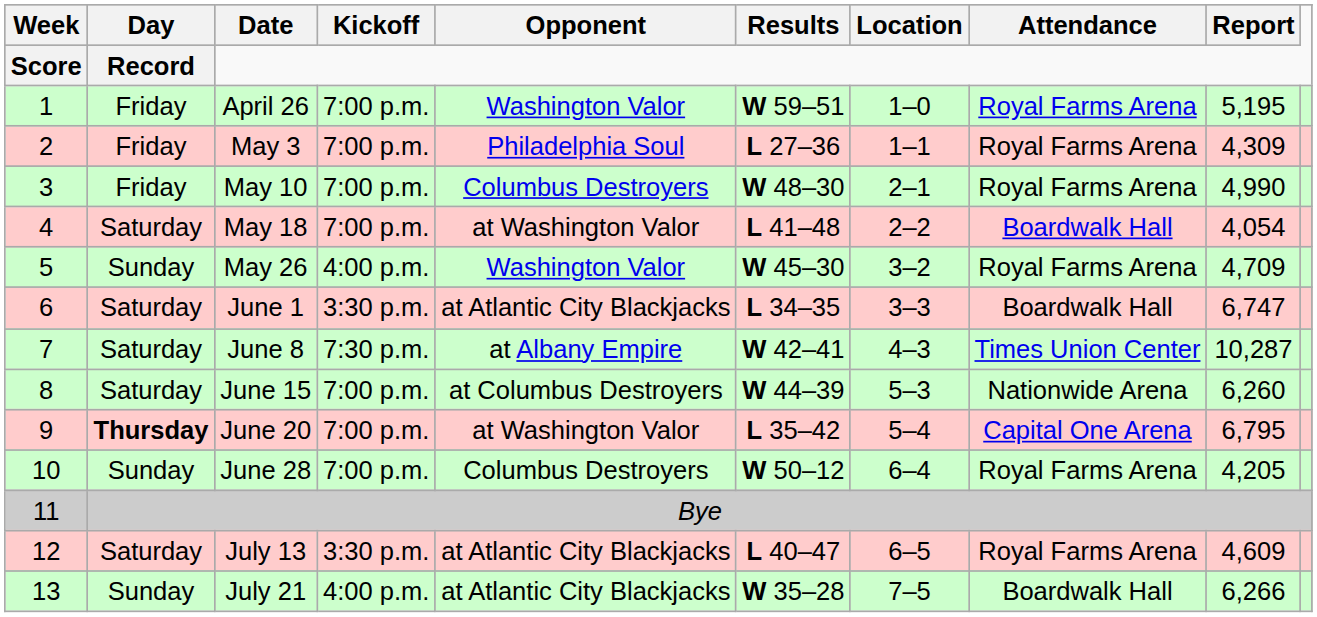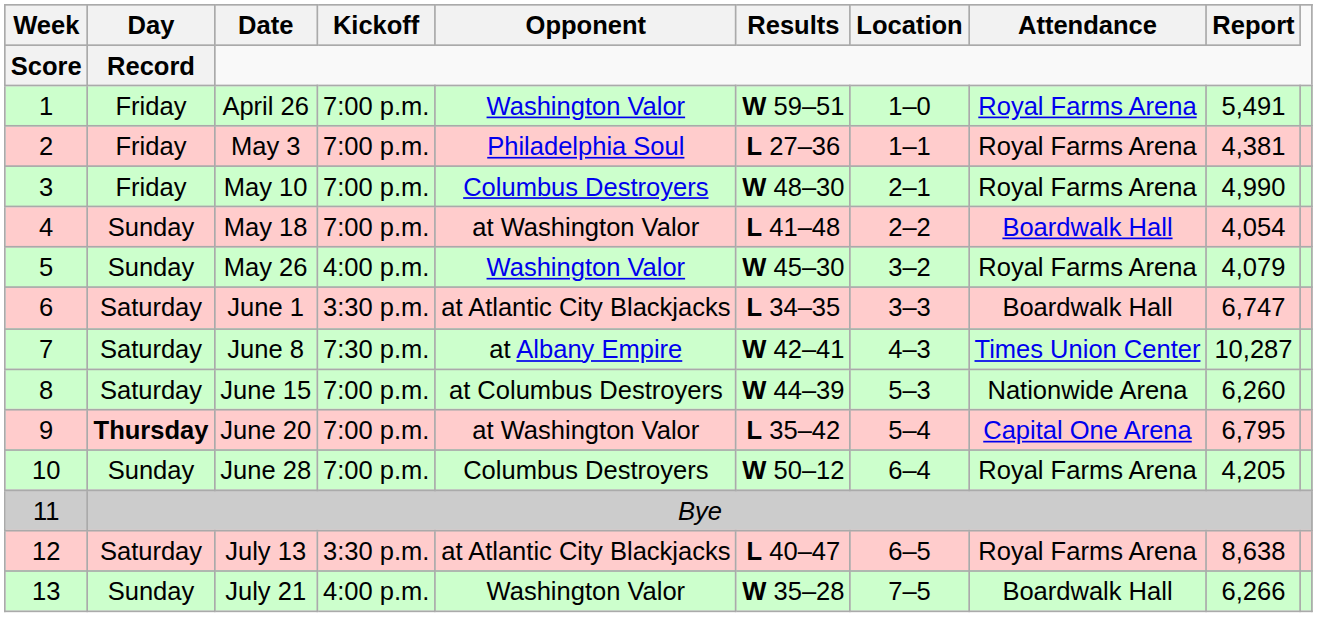(1253, 106) 5,195 -> (1253, 106) 5,491
(1253, 147) 4,309 -> (1253, 147) 4,381
(151, 227) Saturday -> (151, 227) Sunday
(1253, 268) 4,709 -> (1253, 268) 4,079
(1253, 551) 4,609 -> (1253, 551) 8,638
(586, 591) at Atlantic City Blackjacks -> (586, 591) Washington Valor
